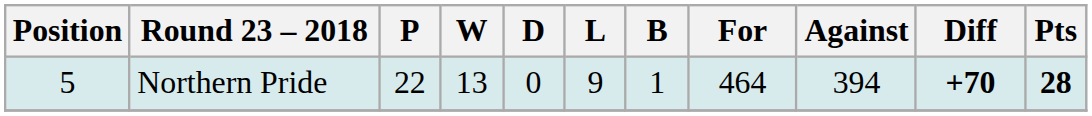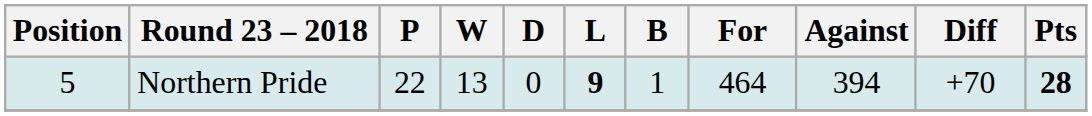(595, 82) normal -> (595, 82) bold
(971, 82) bold -> (971, 82) normal
